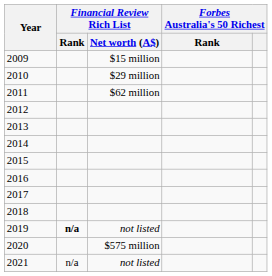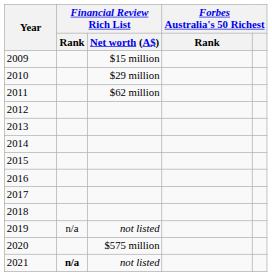(72, 229) bold -> (72, 229) normal
(72, 263) normal -> (72, 263) bold
